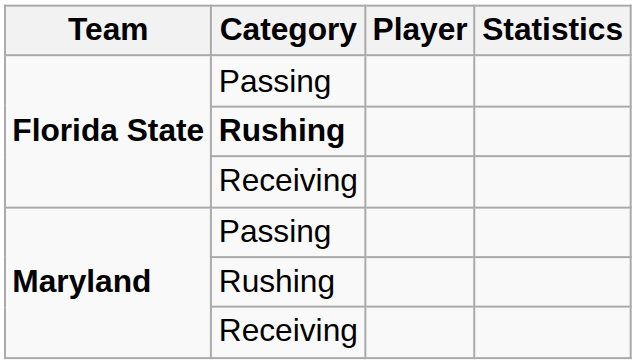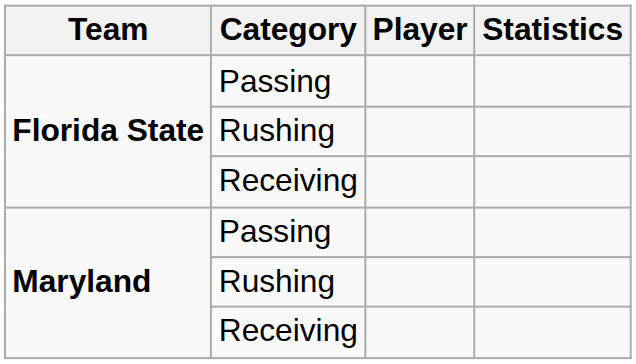(282, 130) bold -> (277, 130) normal
